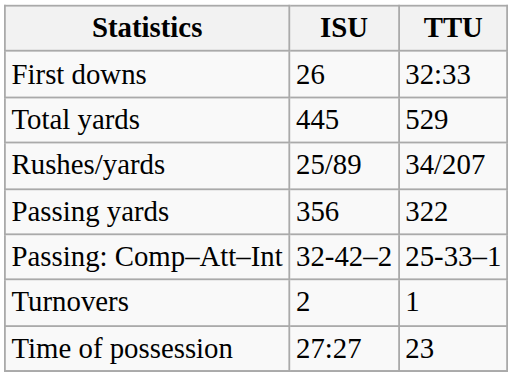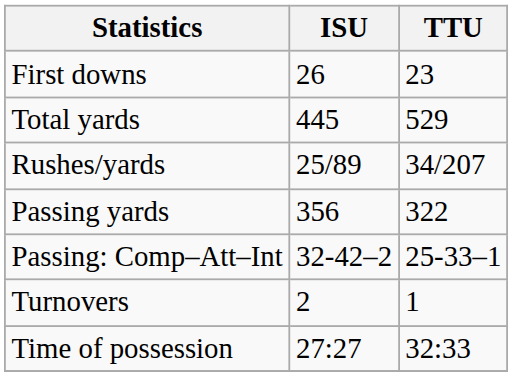(438, 73) 32:33 -> (420, 73) 23
(420, 347) 23 -> (438, 347) 32:33
